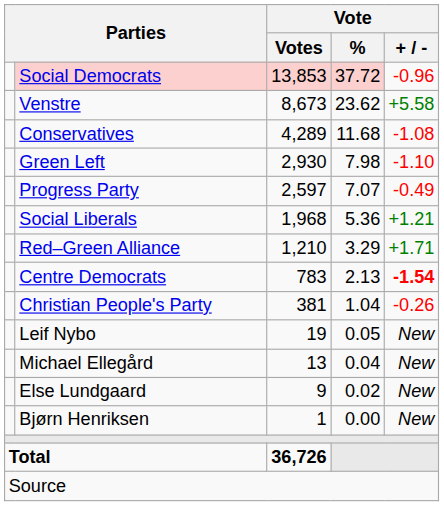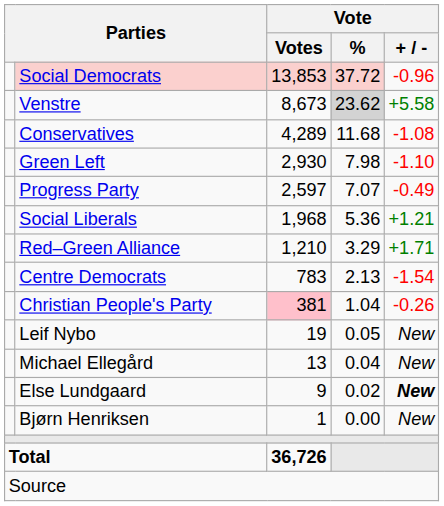(358, 104) no background -> (358, 104) lightgrey background
(414, 276) bold -> (414, 276) normal
(312, 305) no background -> (312, 305) pink background
(416, 391) normal -> (416, 391) bold
